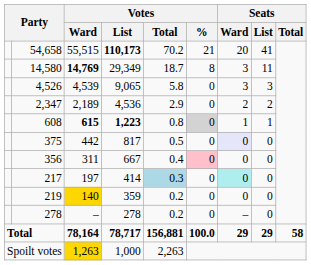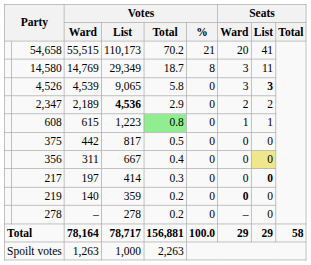(122, 50) bold -> (123, 50) normal
(83, 68) bold -> (83, 68) normal
(270, 86) normal -> (270, 86) bold
(128, 104) normal -> (128, 104) bold
(90, 123) bold -> (90, 123) normal
(128, 123) bold -> (128, 123) normal
(176, 123) no background -> (177, 123) lightgreen background
(212, 123) lightgrey background -> (212, 123) no background
(245, 141) lavender background -> (246, 141) no background
(212, 159) pink background -> (212, 159) no background
(270, 159) no background -> (270, 159) khaki background
(176, 178) lightblue background -> (177, 178) no background
(245, 178) paleturquoise background -> (246, 178) no background
(270, 178) normal -> (270, 178) bold
(90, 196) gold background -> (90, 196) no background
(245, 196) normal -> (246, 196) bold
(86, 251) gold background -> (86, 251) no background
